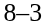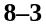(23, 12) normal -> (23, 12) bold
